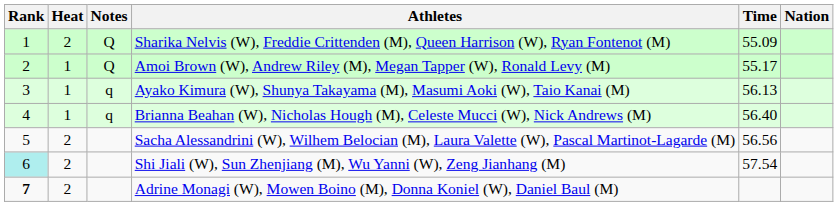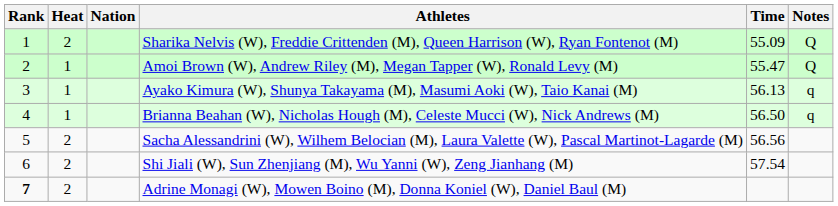columns swapped: (807, 16) <-> (109, 16)
(760, 66) 55.17 -> (768, 66) 55.47
(760, 115) 56.40 -> (768, 115) 56.50
(26, 164) paleturquoise background -> (26, 164) no background
